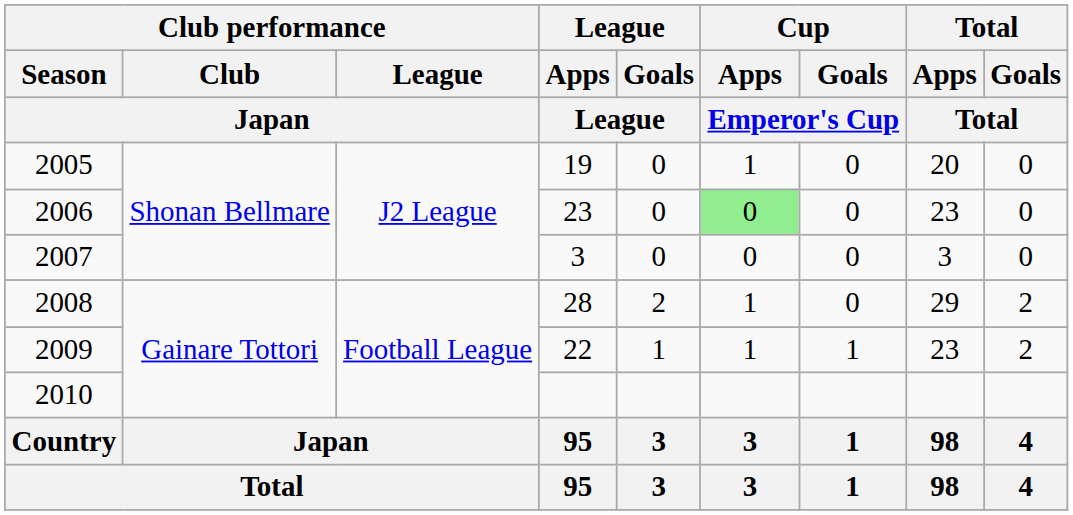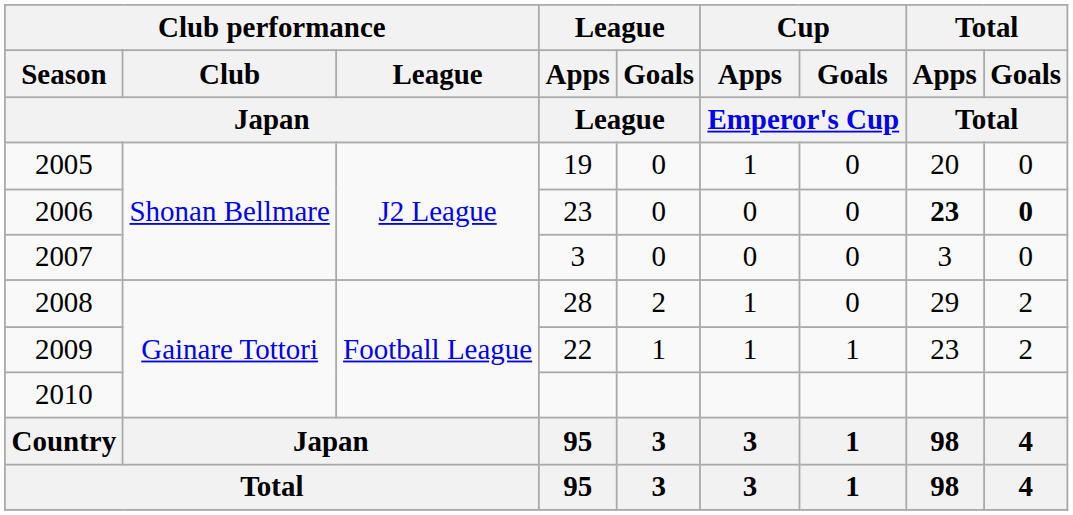(750, 211) lightgreen background -> (750, 211) no background
(945, 211) normal -> (945, 211) bold
(1026, 211) normal -> (1026, 211) bold
